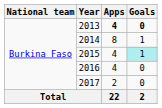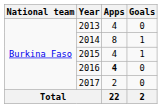(114, 26) bold -> (114, 26) normal
(142, 26) bold -> (142, 26) normal
(142, 54) paleturquoise background -> (142, 54) no background
(114, 68) normal -> (114, 68) bold
